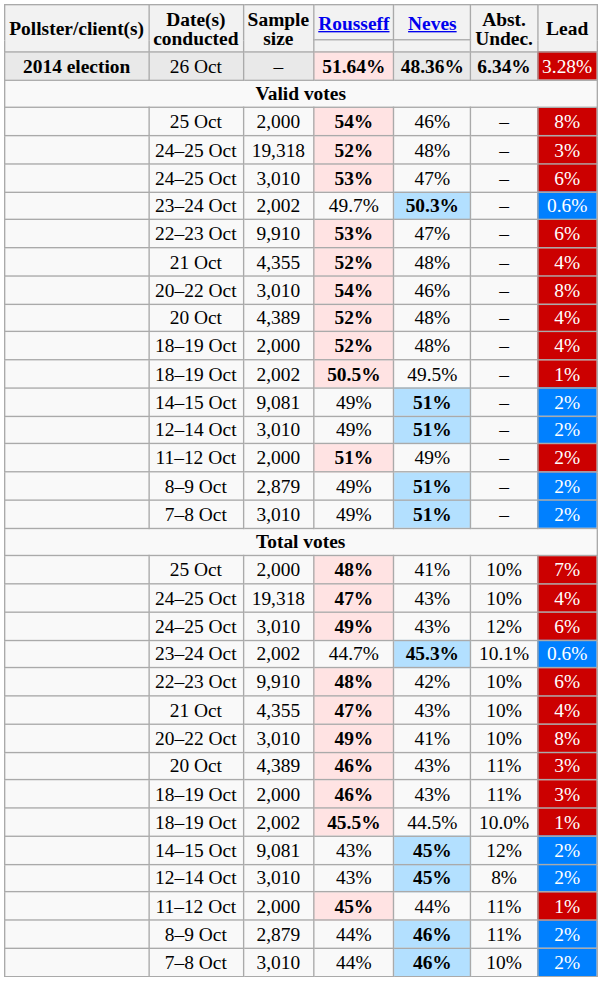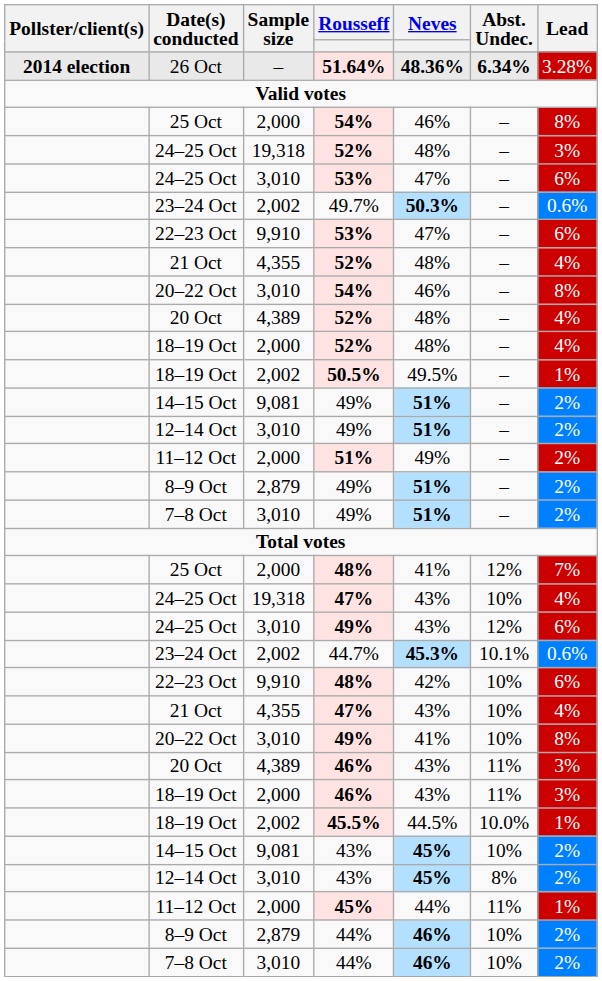(504, 570) 10% -> (504, 570) 12%
(504, 850) 12% -> (504, 850) 10%
(504, 934) 11% -> (504, 934) 10%
